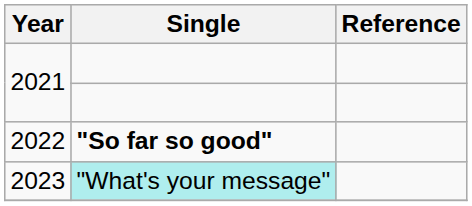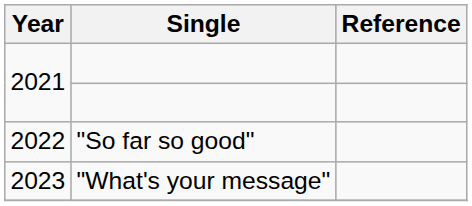(175, 141) bold -> (166, 141) normal
(203, 180) paleturquoise background -> (203, 180) no background
